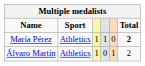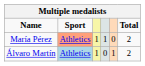(75, 39) no background -> (75, 39) lightsalmon background
(129, 39) bold -> (129, 39) normal
(75, 53) no background -> (75, 53) lightblue background
